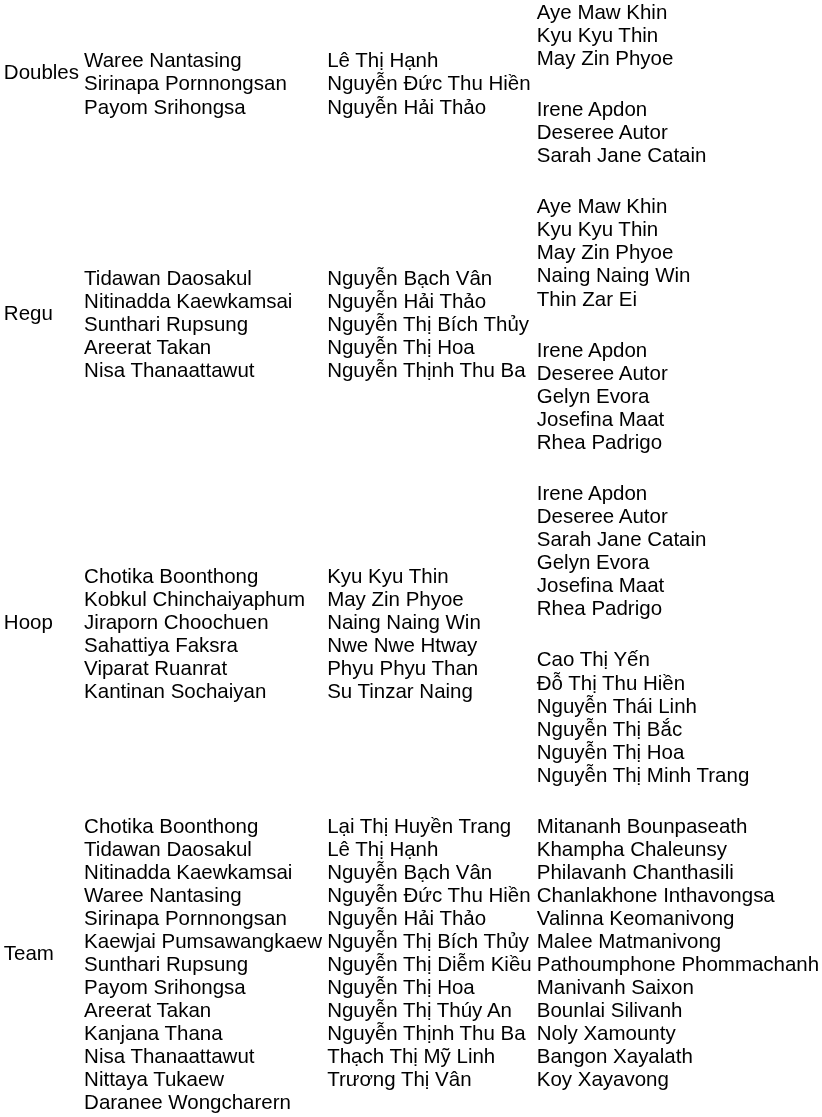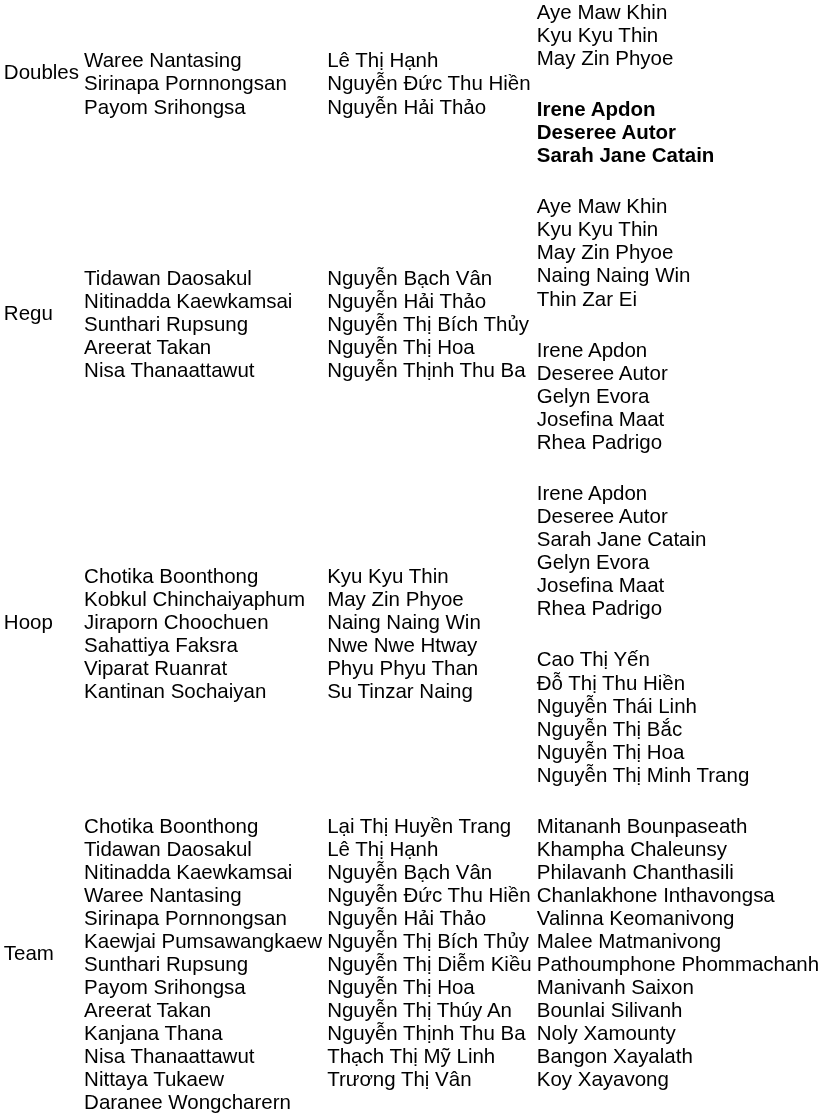(622, 132) normal -> (626, 132) bold
